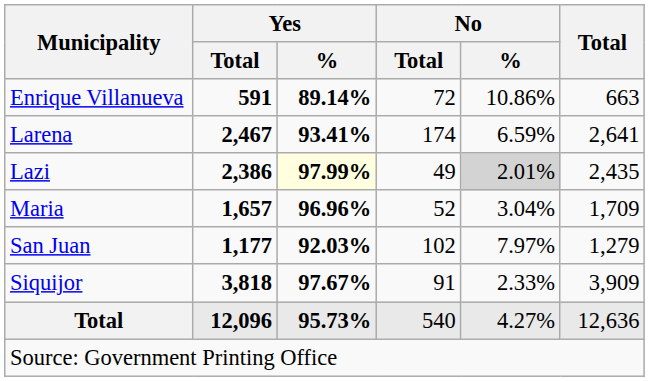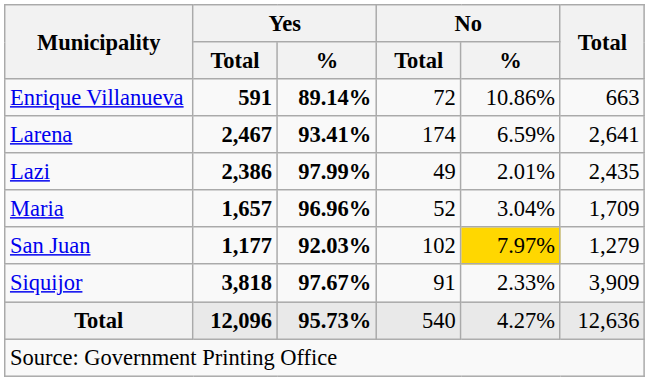(335, 171) lightyellow background -> (335, 171) no background
(526, 171) lightgrey background -> (526, 171) no background
(526, 245) no background -> (526, 245) gold background
